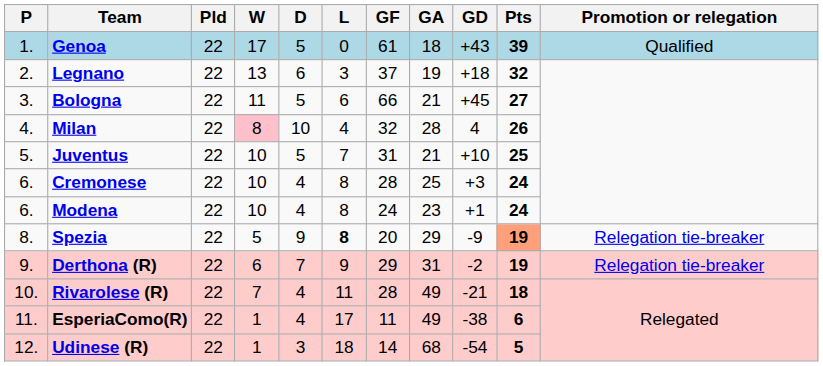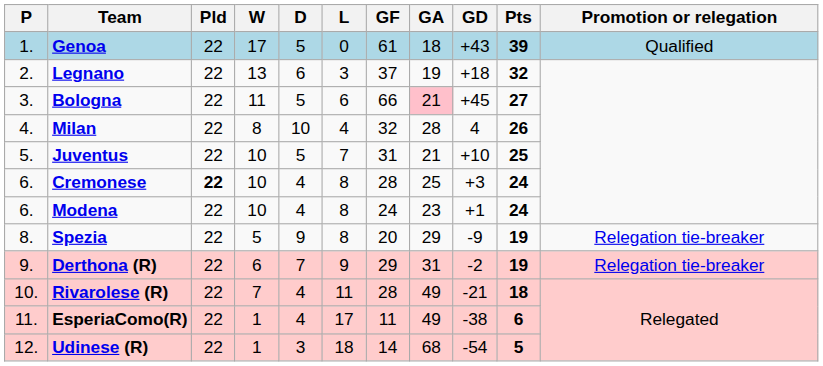(431, 100) no background -> (431, 100) pink background
(257, 127) pink background -> (257, 127) no background
(213, 182) normal -> (213, 182) bold
(344, 237) bold -> (344, 237) normal
(519, 237) lightsalmon background -> (519, 237) no background
